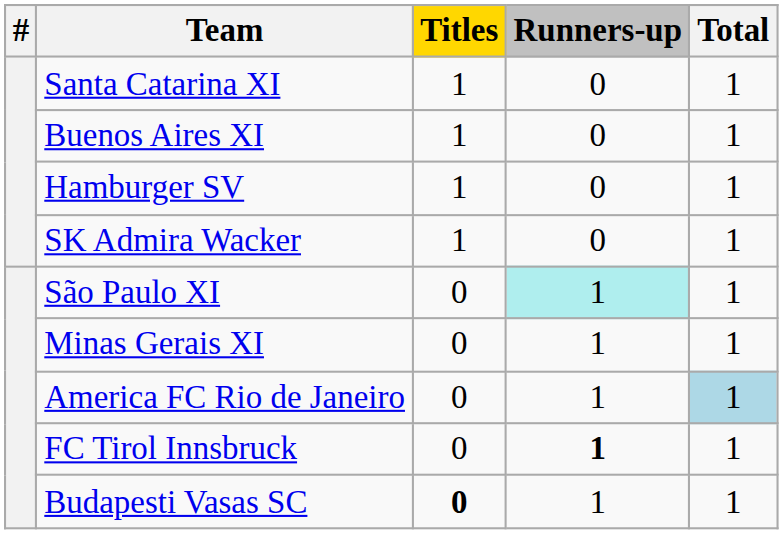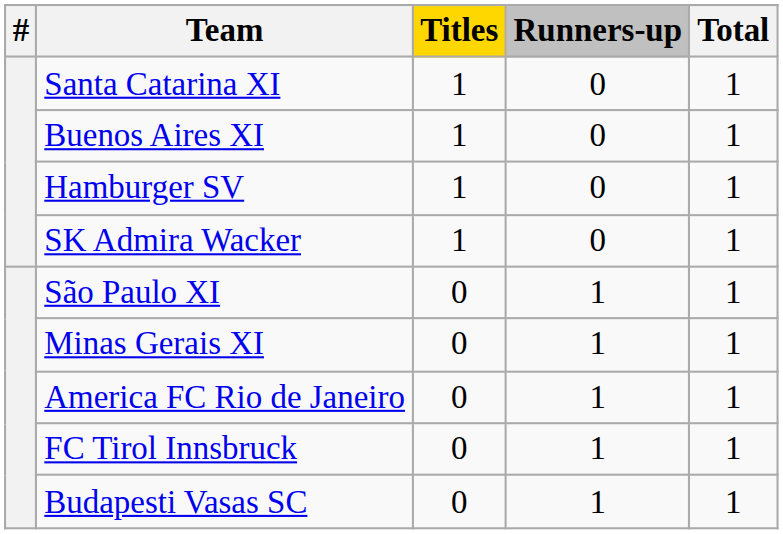(598, 291) paleturquoise background -> (598, 291) no background
(733, 396) lightblue background -> (733, 396) no background
(598, 448) bold -> (598, 448) normal
(459, 501) bold -> (459, 501) normal
